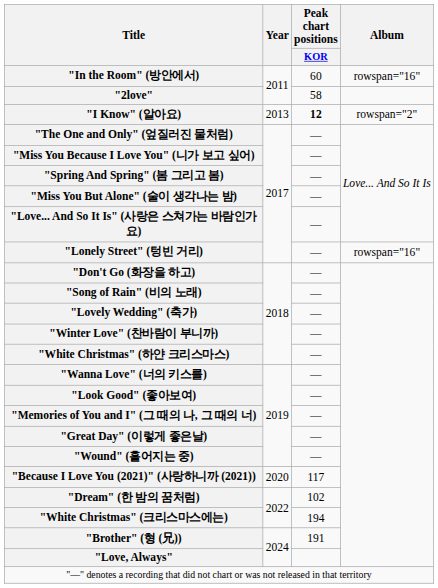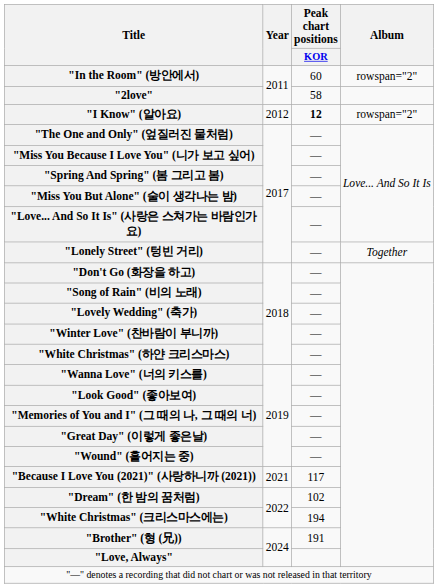(387, 76) rowspan="16" -> (387, 76) rowspan="2"
(277, 114) 2013 -> (277, 114) 2012
(387, 252) rowspan="16" -> (387, 252) Together
(277, 477) 2020 -> (277, 477) 2021
